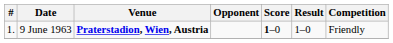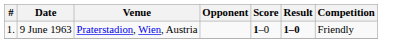(142, 30) bold -> (137, 30) normal
(303, 30) normal -> (292, 30) bold
